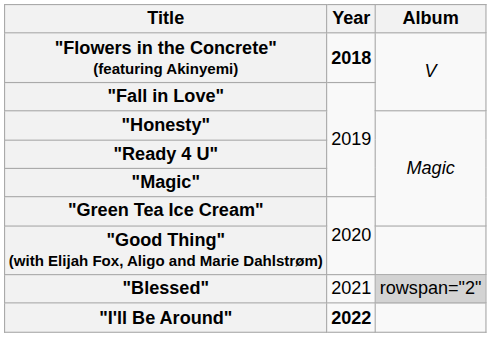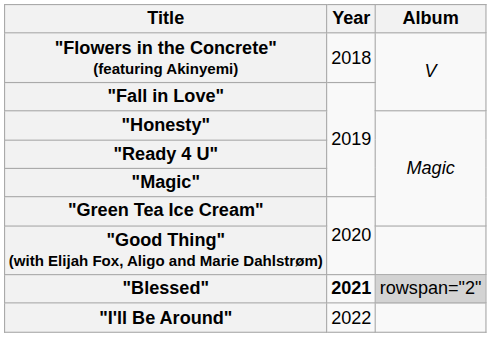(351, 57) bold -> (351, 57) normal
(351, 288) normal -> (351, 288) bold
(351, 317) bold -> (351, 317) normal
